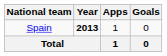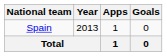(87, 28) bold -> (87, 28) normal
